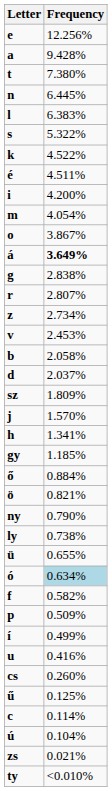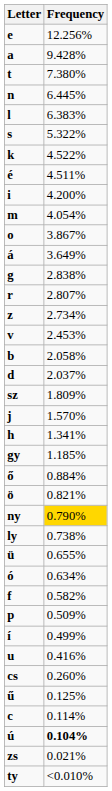(67, 255) bold -> (66, 255) normal
(66, 515) no background -> (66, 515) gold background
(66, 575) lightblue background -> (66, 575) no background
(66, 736) normal -> (67, 736) bold
